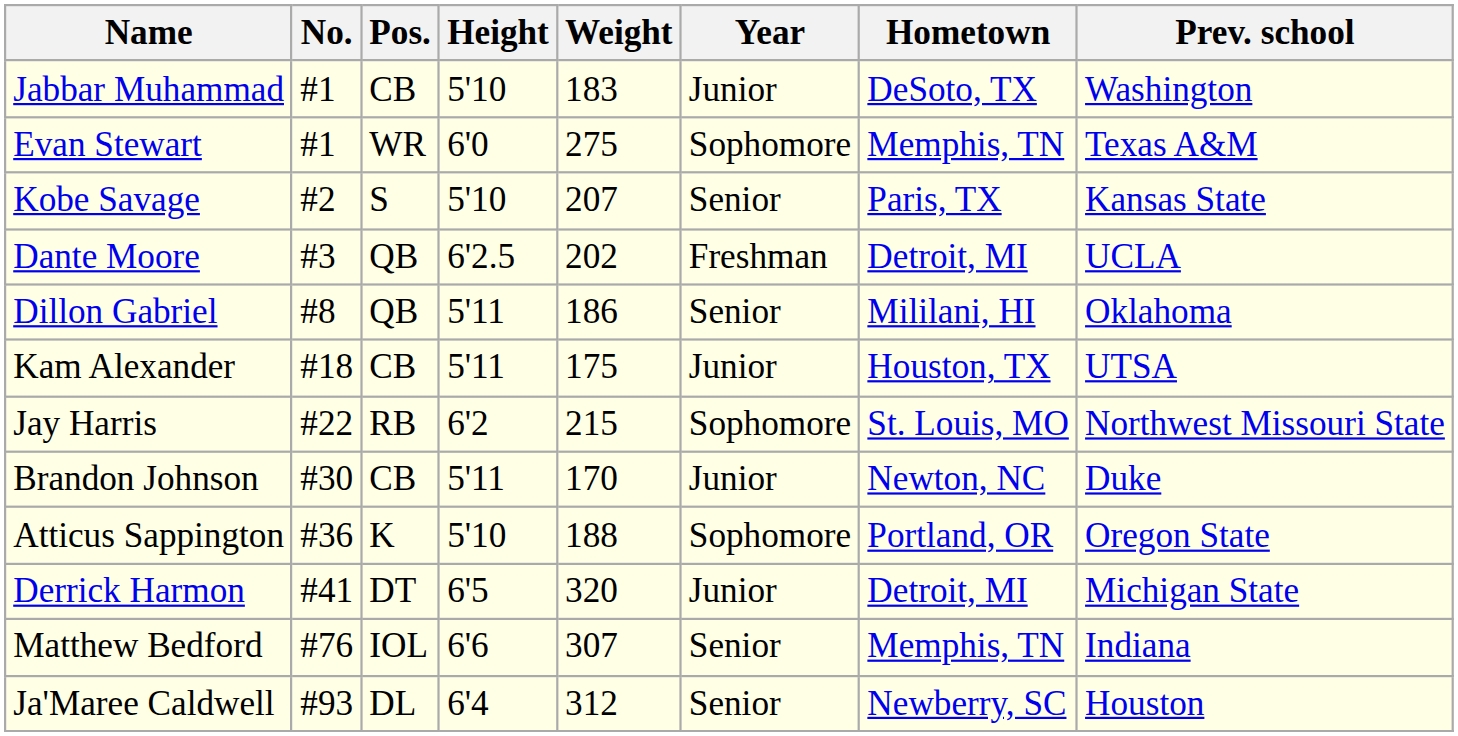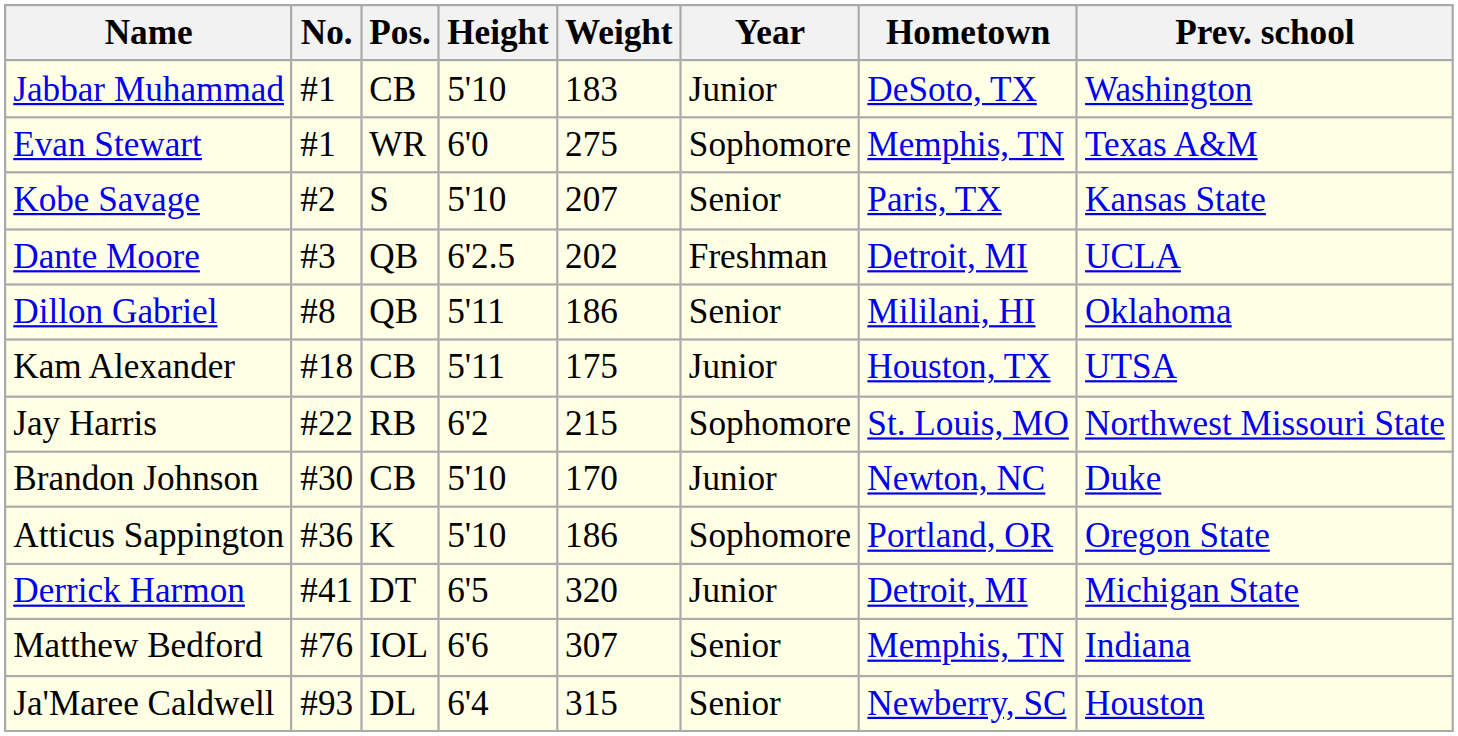(476, 479) 5'11 -> (477, 479) 5'10
(591, 534) 188 -> (591, 534) 186
(591, 702) 312 -> (591, 702) 315
